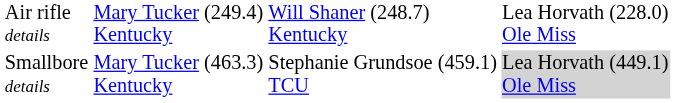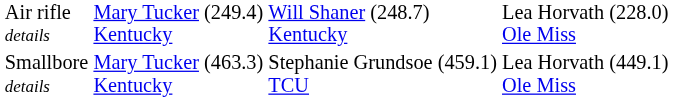(585, 74) lightgrey background -> (585, 74) no background
